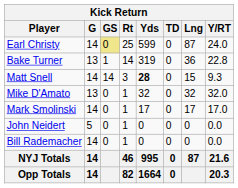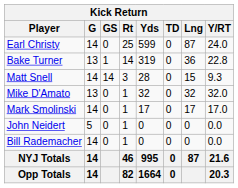(105, 45) khaki background -> (105, 45) no background
(144, 77) bold -> (144, 77) normal
